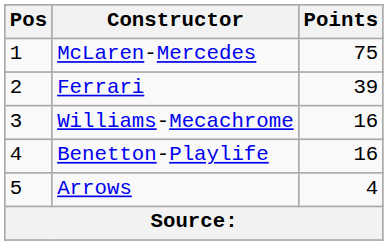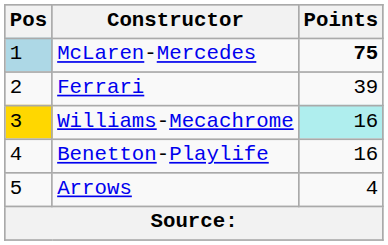(16, 55) no background -> (16, 55) lightblue background
(366, 55) normal -> (366, 55) bold
(16, 122) no background -> (16, 122) gold background
(366, 122) no background -> (366, 122) paleturquoise background
